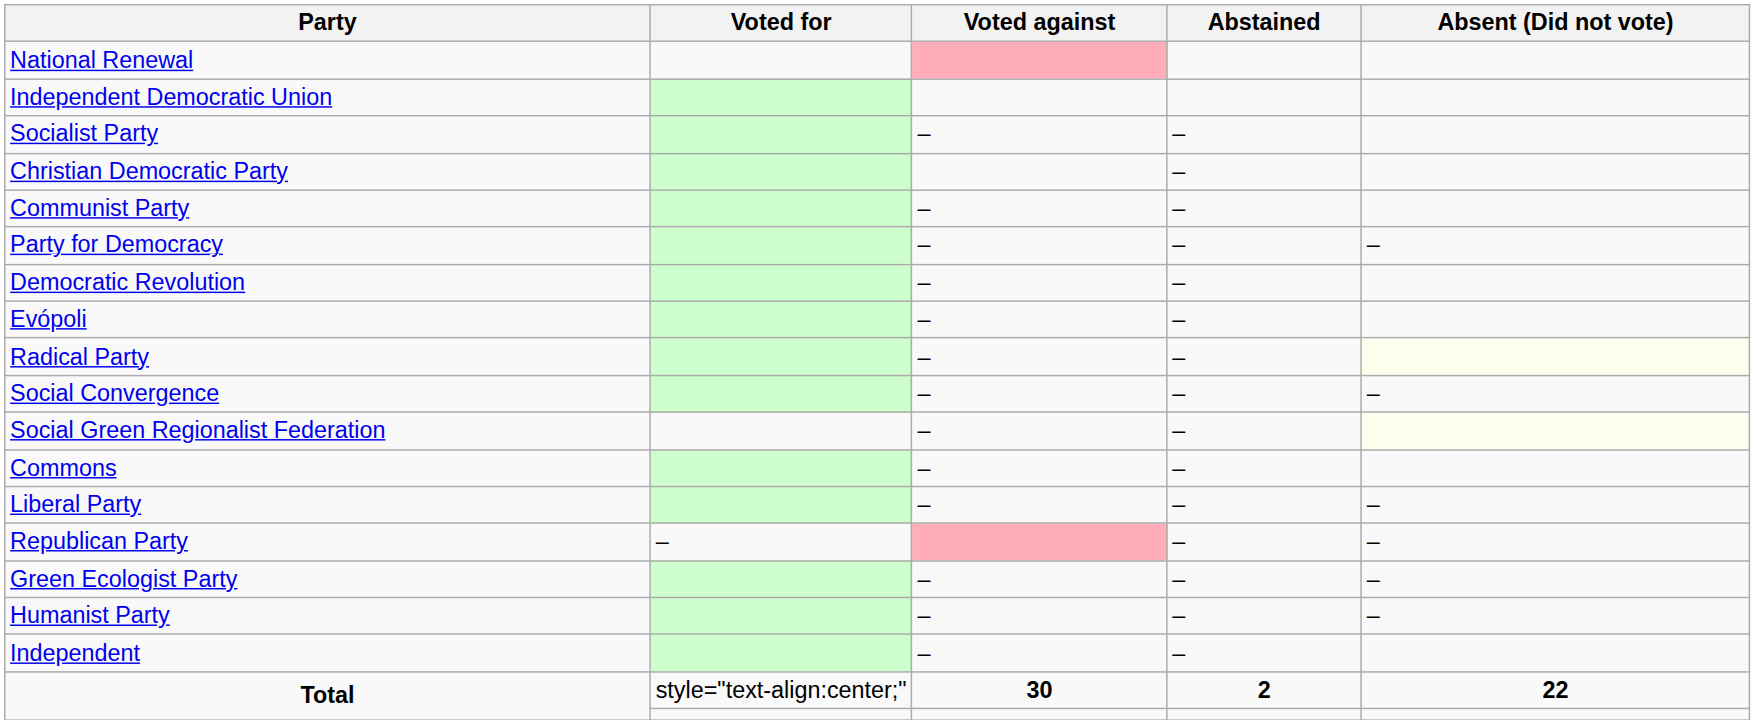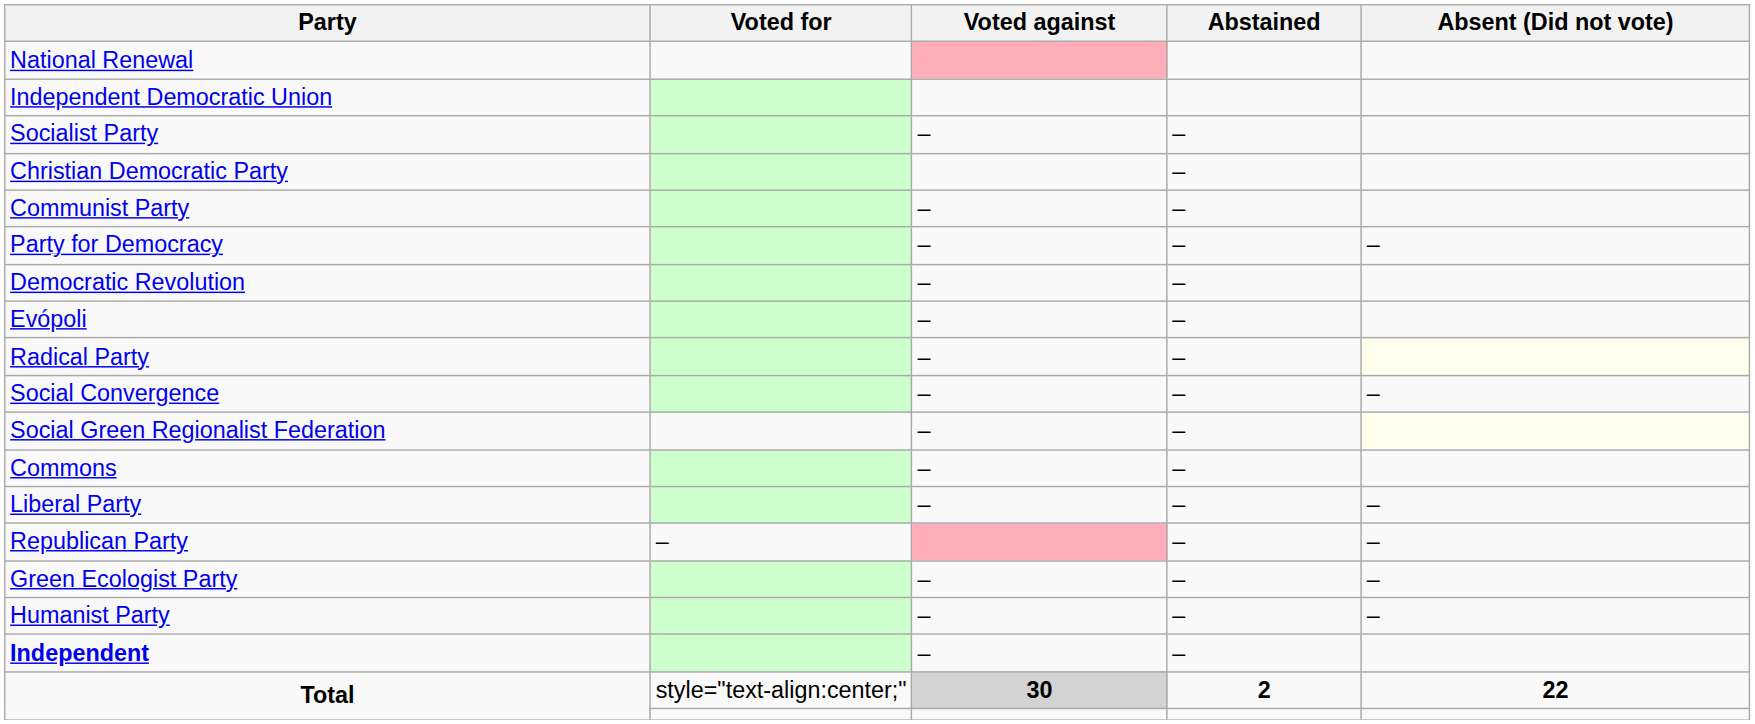(75, 652) normal -> (80, 652) bold
(1039, 689) no background -> (1039, 689) lightgrey background
